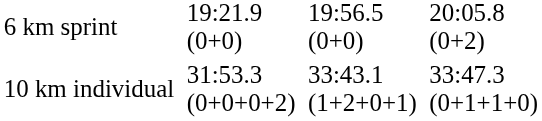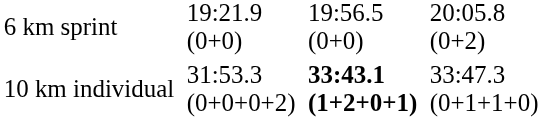(362, 88) normal -> (363, 88) bold
